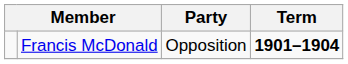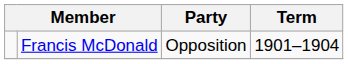(297, 44) bold -> (297, 44) normal
